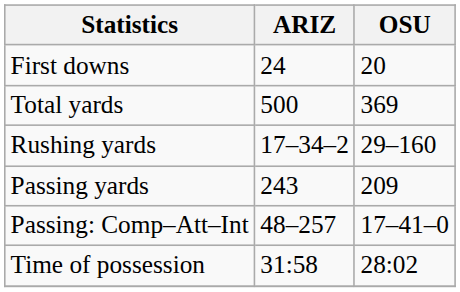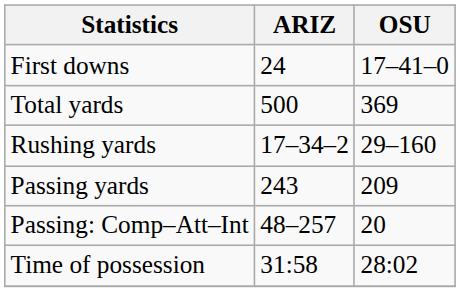(373, 64) 20 -> (405, 64) 17–41–0
(405, 225) 17–41–0 -> (373, 225) 20
